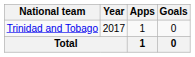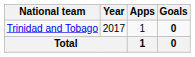(174, 28) normal -> (174, 28) bold
